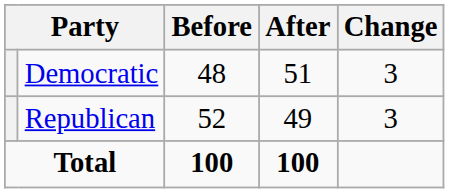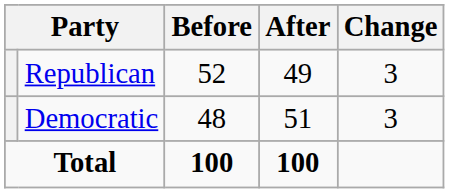rows swapped: (91, 72) <-> (90, 118)
